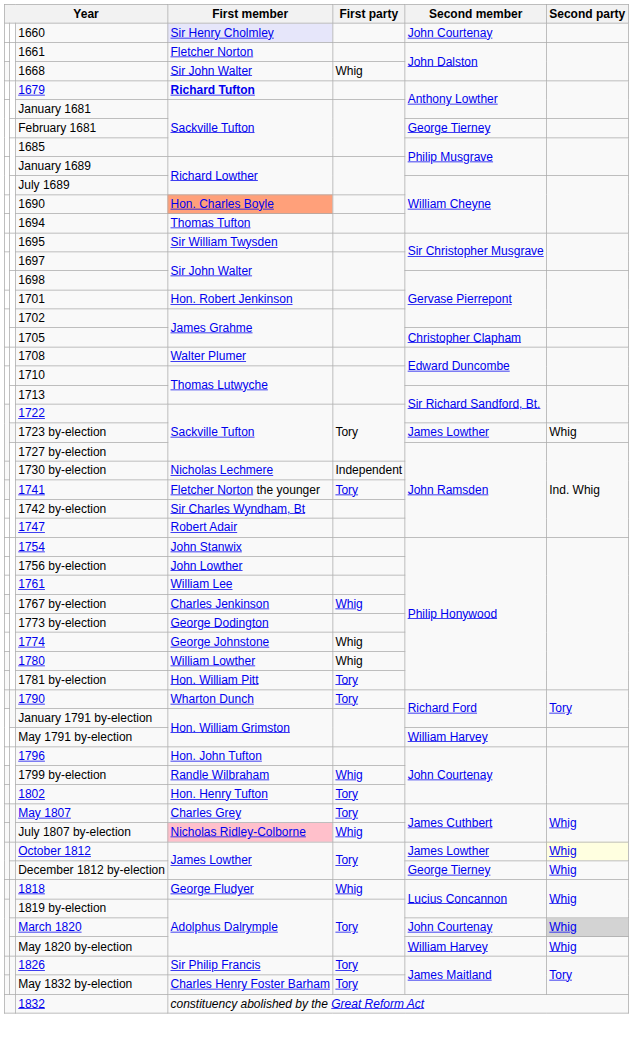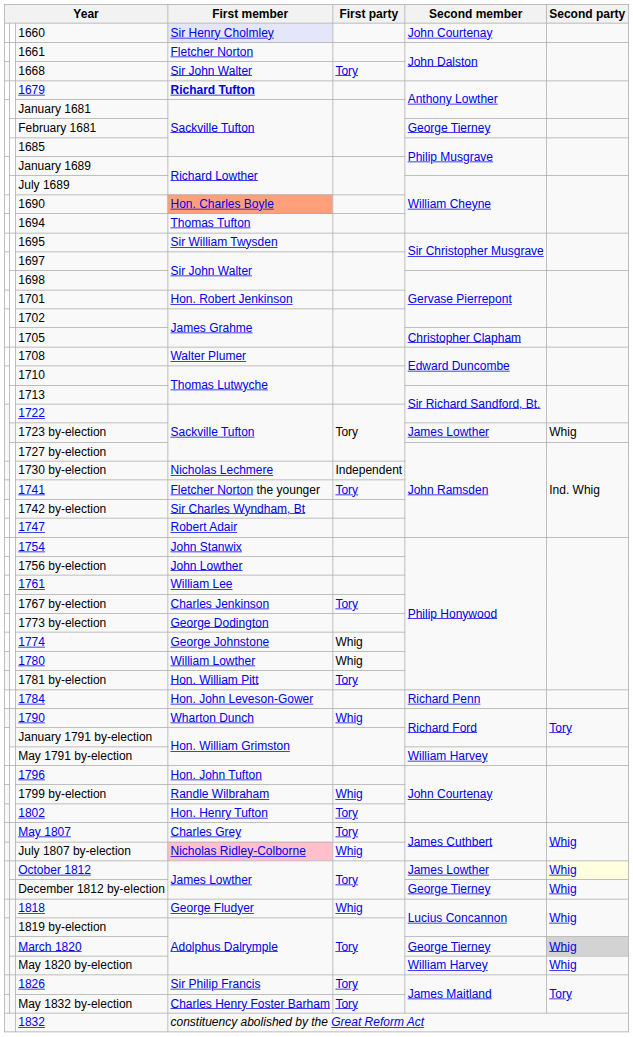(349, 71) Whig -> (347, 71) Tory
(349, 603) Whig -> (347, 603) Tory
+ row: (32, 699)
(347, 699) Tory -> (349, 718) Whig
(450, 927) John Courtenay -> (449, 946) George Tierney
